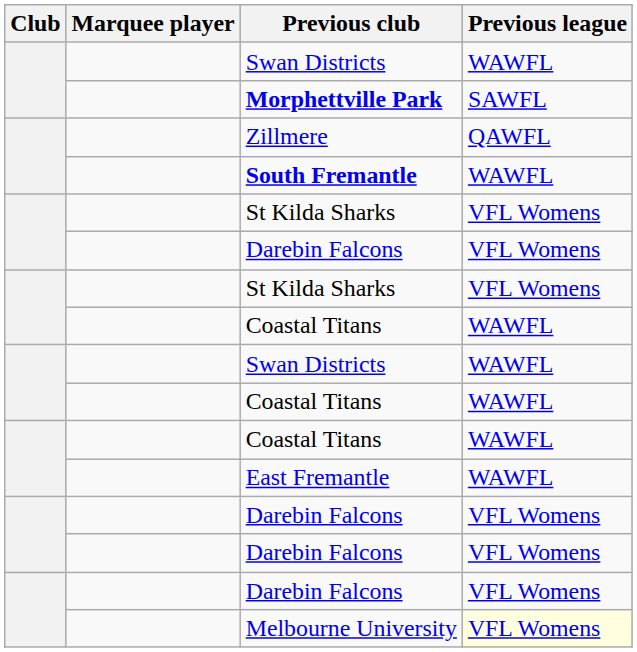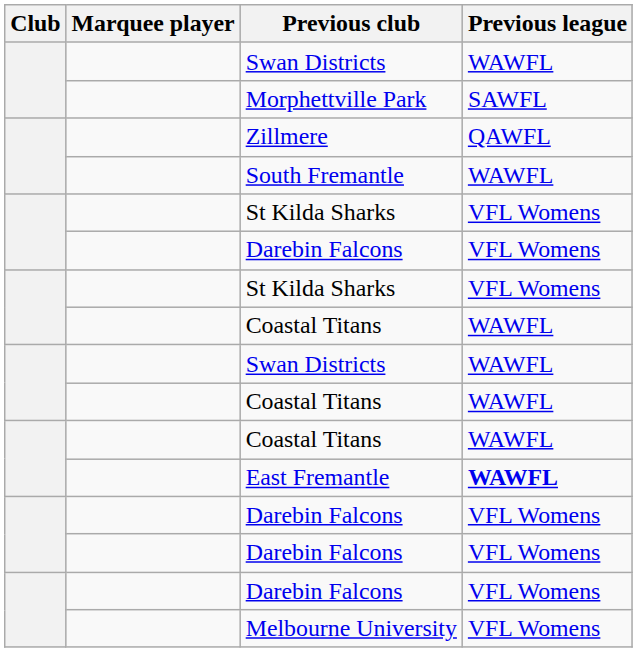(344, 99) bold -> (336, 99) normal
(331, 174) bold -> (325, 174) normal
(511, 477) normal -> (513, 477) bold
(534, 628) lightyellow background -> (534, 628) no background
